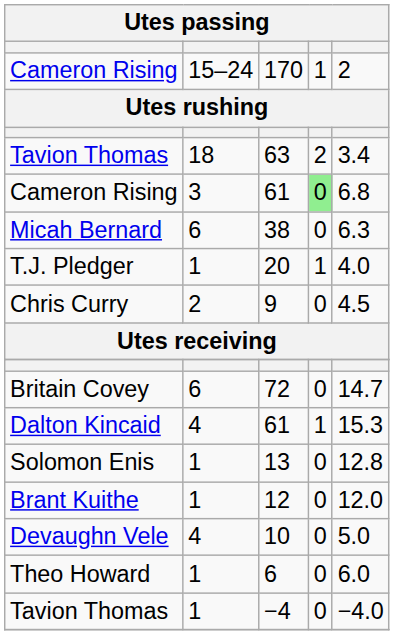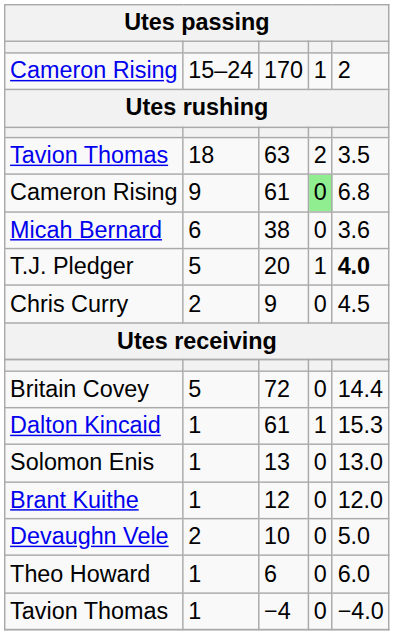(354, 155) 3.4 -> (354, 155) 3.5
(195, 192) 3 -> (195, 192) 9
(354, 229) 6.3 -> (354, 229) 3.6
(195, 266) 1 -> (195, 266) 5
(354, 266) normal -> (354, 266) bold
(195, 388) 6 -> (195, 388) 5
(360, 388) 14.7 -> (360, 388) 14.4
(195, 425) 4 -> (195, 425) 1
(360, 462) 12.8 -> (360, 462) 13.0
(195, 536) 4 -> (195, 536) 2
